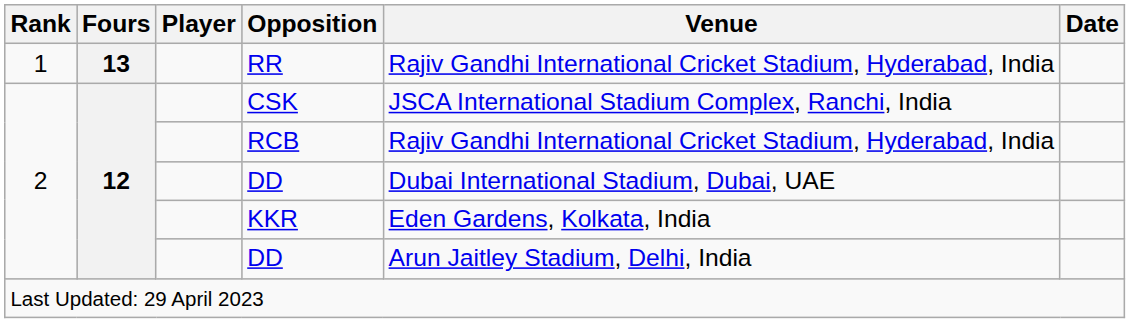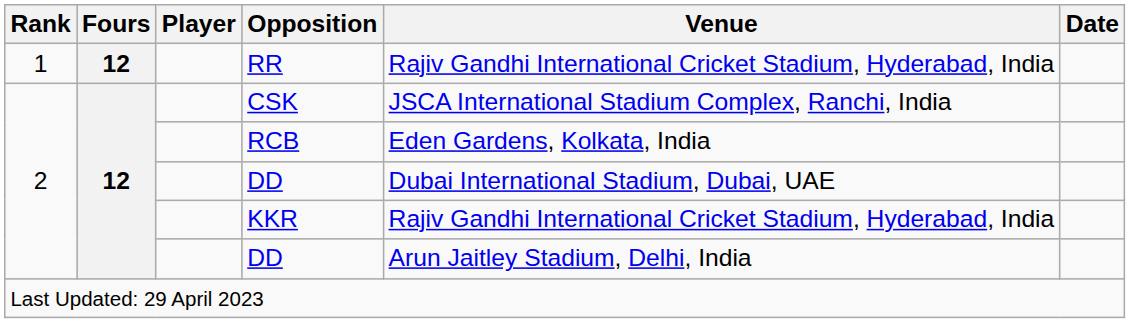(116, 63) 13 -> (116, 63) 12
(721, 141) Rajiv Gandhi International Cricket Stadium, Hyderabad, India -> (550, 141) Eden Gardens, Kolkata, India
(550, 219) Eden Gardens, Kolkata, India -> (721, 219) Rajiv Gandhi International Cricket Stadium, Hyderabad, India
